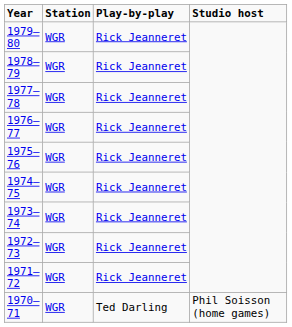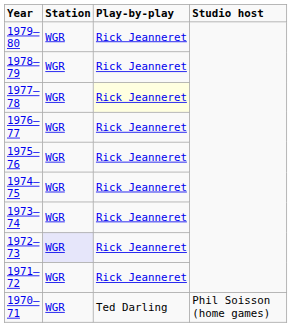(141, 97) no background -> (141, 97) lightyellow background
(55, 247) no background -> (55, 247) lavender background
